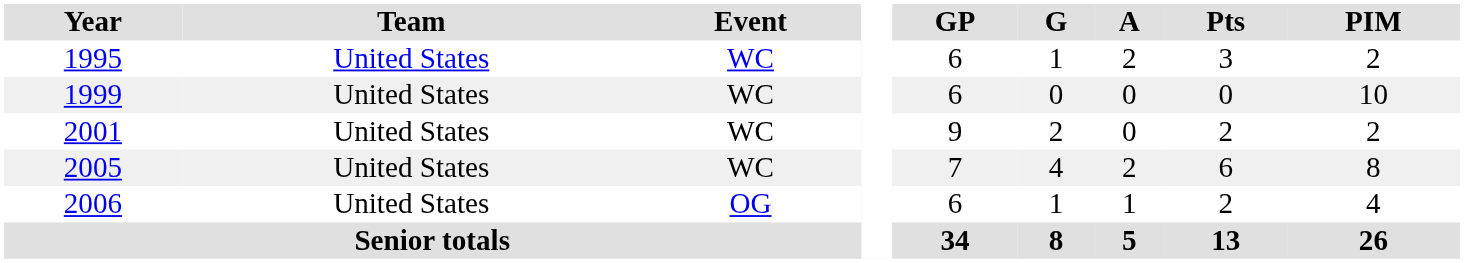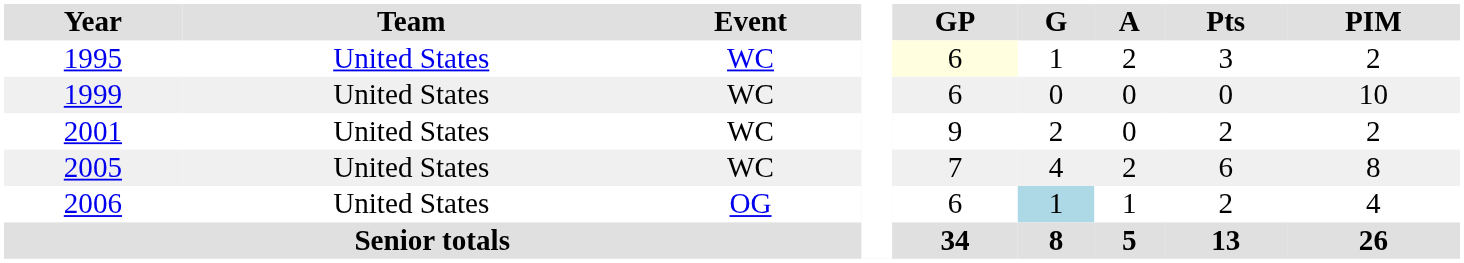(955, 58) no background -> (955, 58) lightyellow background
(1056, 203) no background -> (1056, 203) lightblue background
